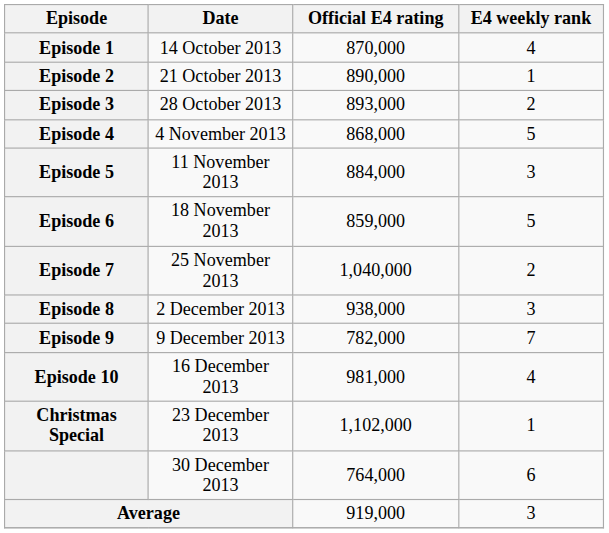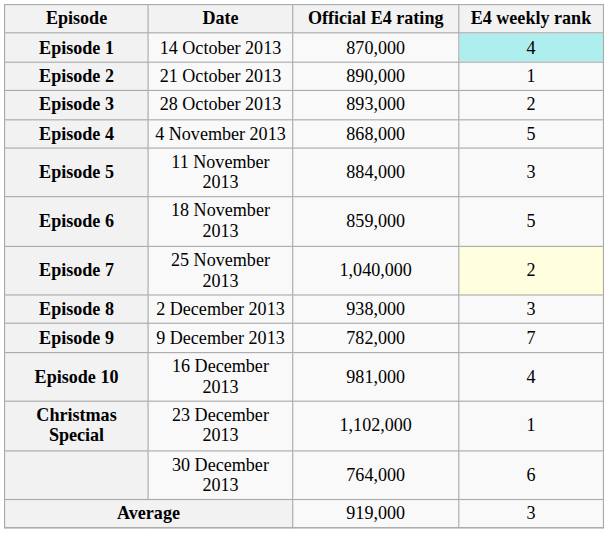(531, 47) no background -> (531, 47) paleturquoise background
(531, 270) no background -> (531, 270) lightyellow background
